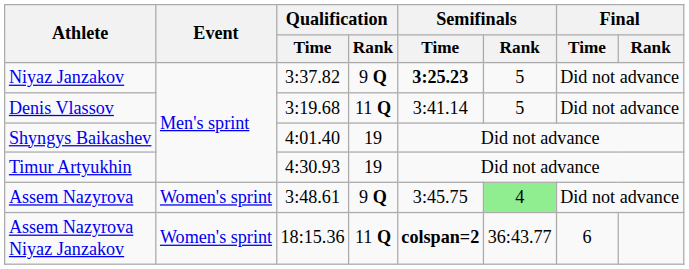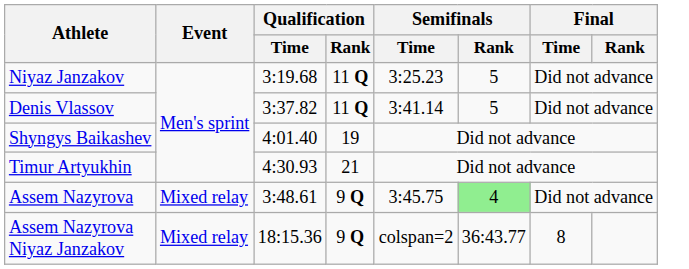(313, 78) 3:37.82 -> (290, 78) 3:19.68
(373, 78) 9 Q -> (350, 78) 11 Q
(440, 78) bold -> (416, 78) normal
(313, 108) 3:19.68 -> (290, 108) 3:37.82
(373, 167) 19 -> (350, 167) 21
(216, 197) Women's sprint -> (204, 197) Mixed relay
(216, 238) Women's sprint -> (204, 238) Mixed relay
(373, 238) 11 Q -> (350, 238) 9 Q
(440, 238) bold -> (416, 238) normal
(587, 238) 6 -> (561, 238) 8
